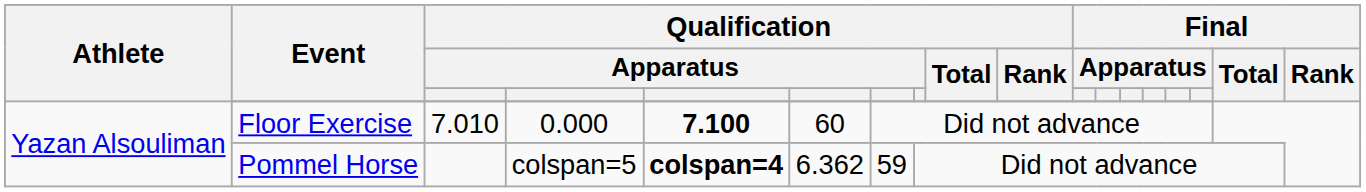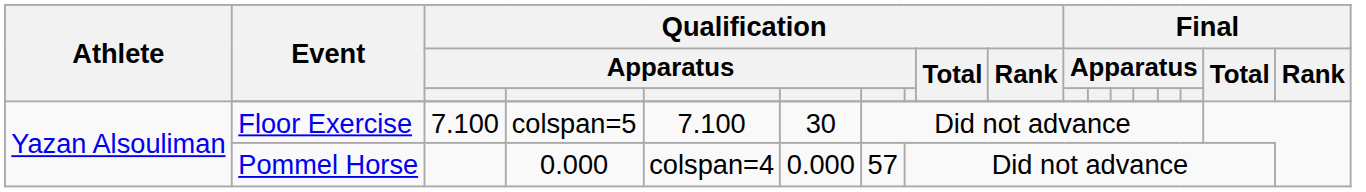(465, 123) 7.010 -> (465, 123) 7.100
(574, 123) 0.000 -> (574, 123) colspan=5
(716, 123) bold -> (712, 123) normal
(830, 123) 60 -> (821, 123) 30
(574, 166) colspan=5 -> (574, 166) 0.000
(716, 166) bold -> (712, 166) normal
(830, 166) 6.362 -> (821, 166) 0.000
(892, 166) 59 -> (883, 166) 57
